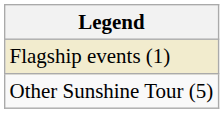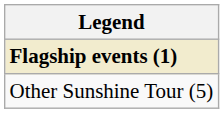(90, 56) normal -> (93, 56) bold
